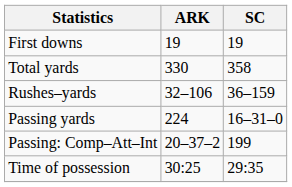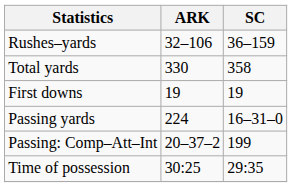rows swapped: (45, 43) <-> (52, 93)
